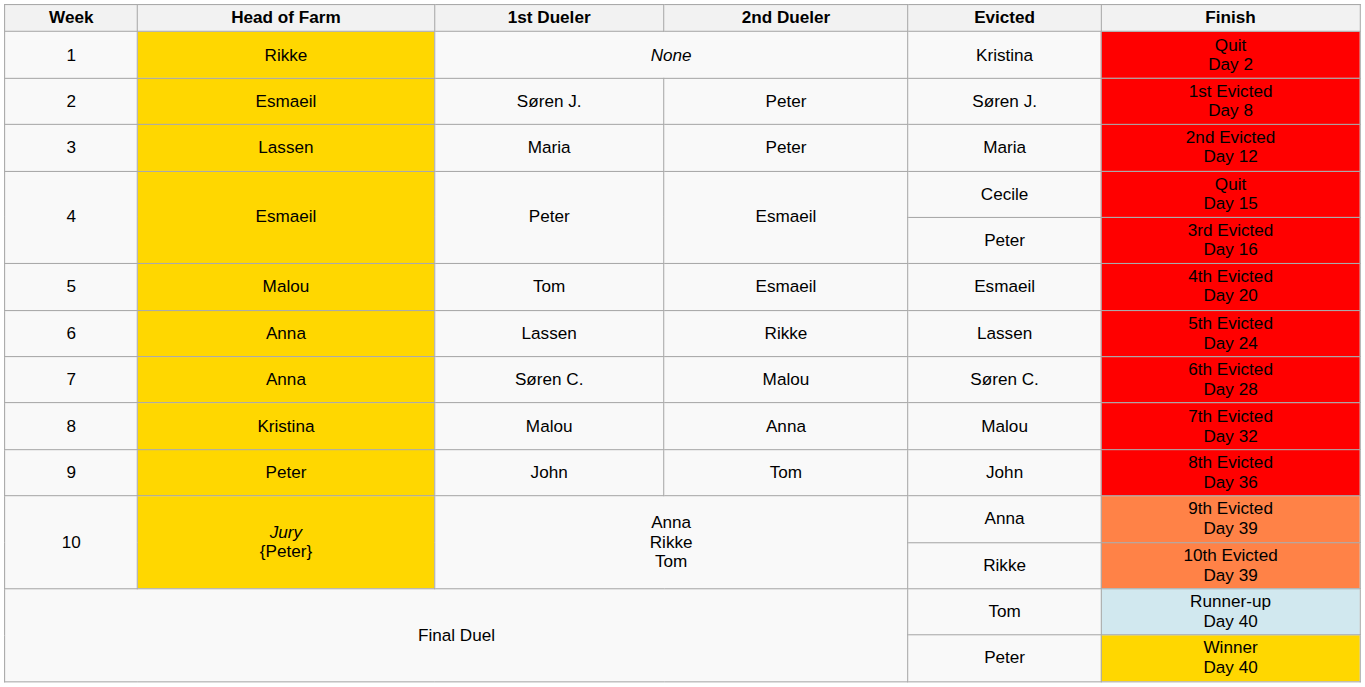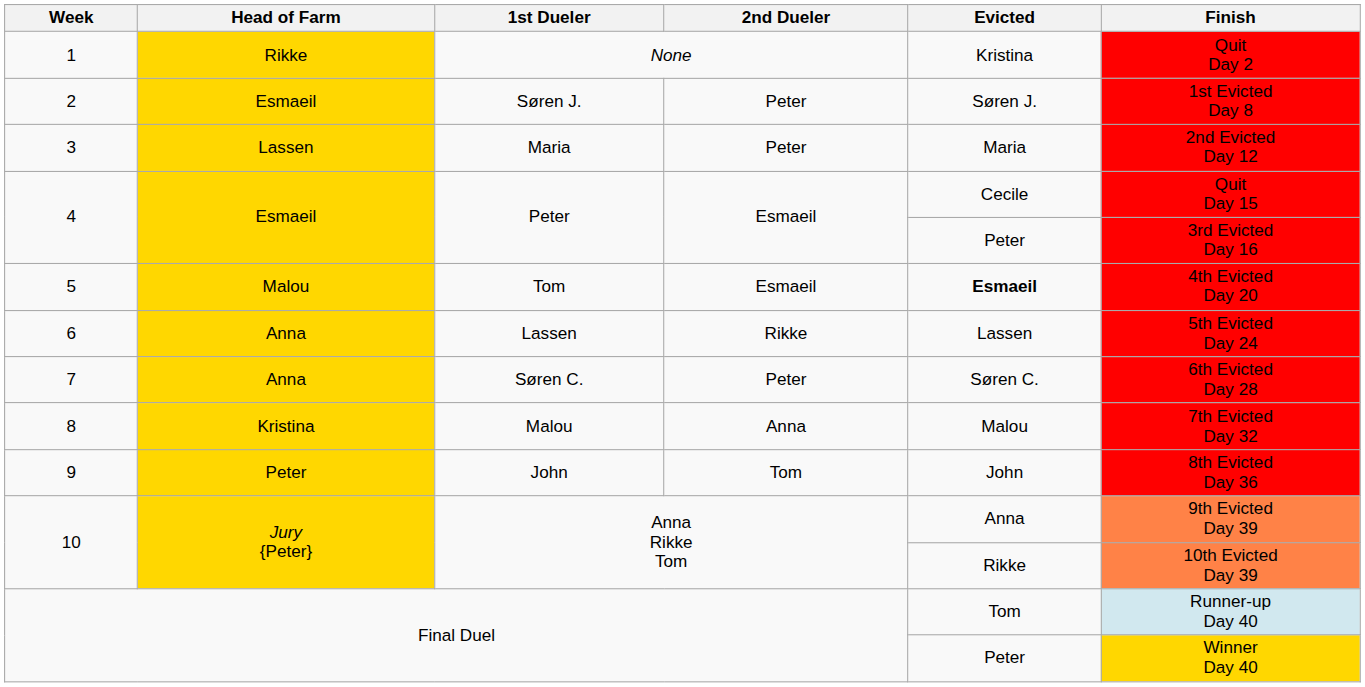(1005, 286) normal -> (1005, 286) bold
(786, 379) Malou -> (786, 379) Peter
